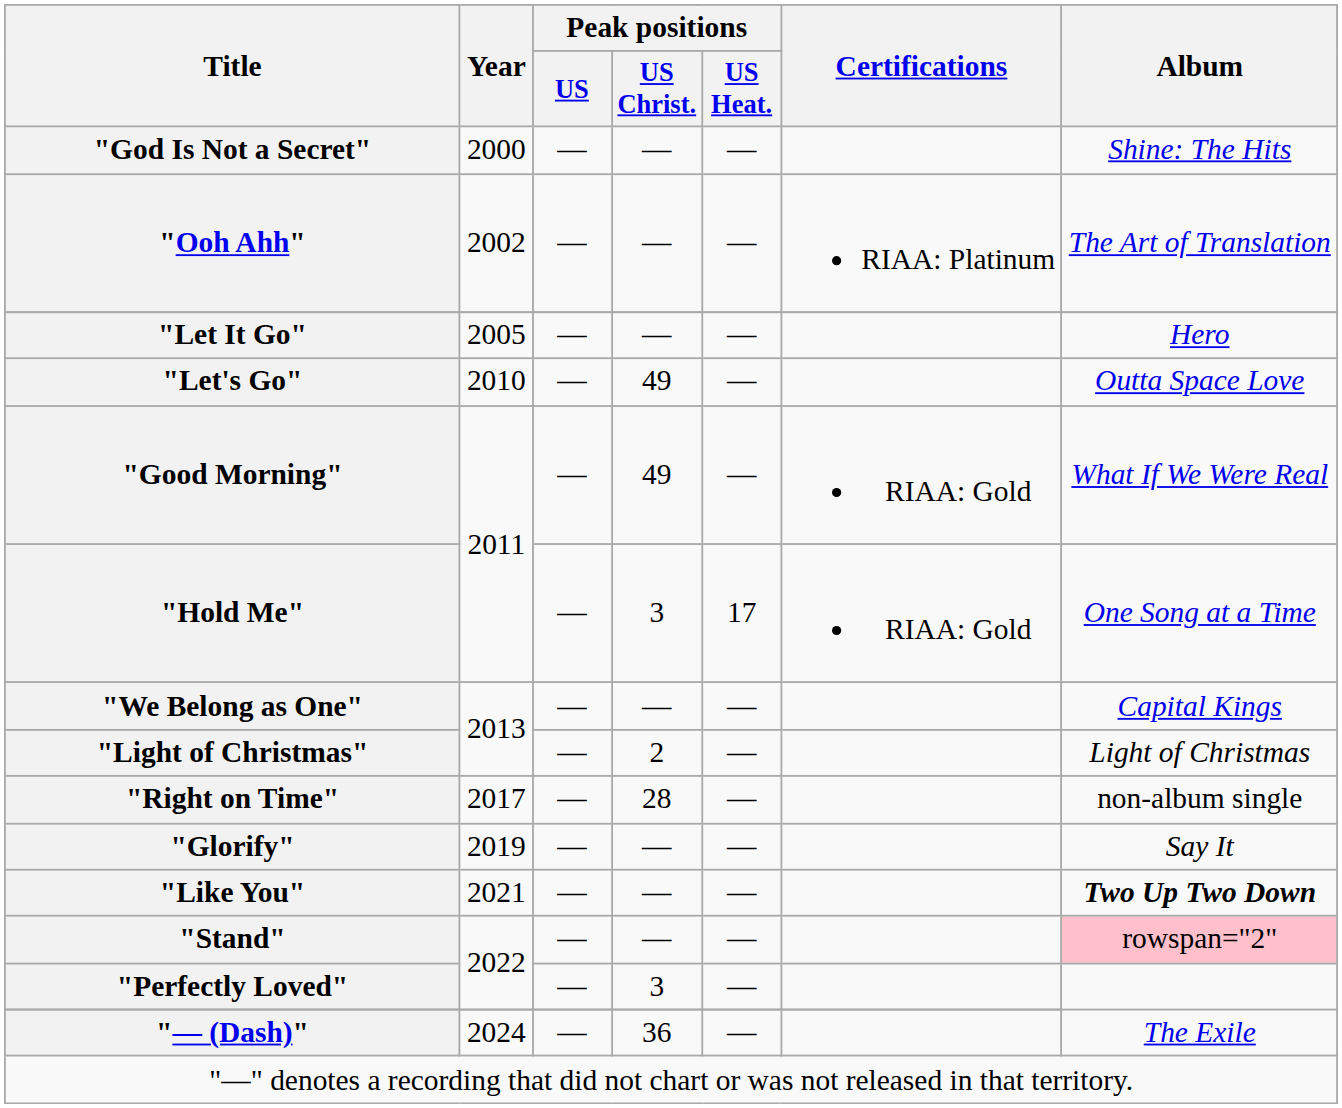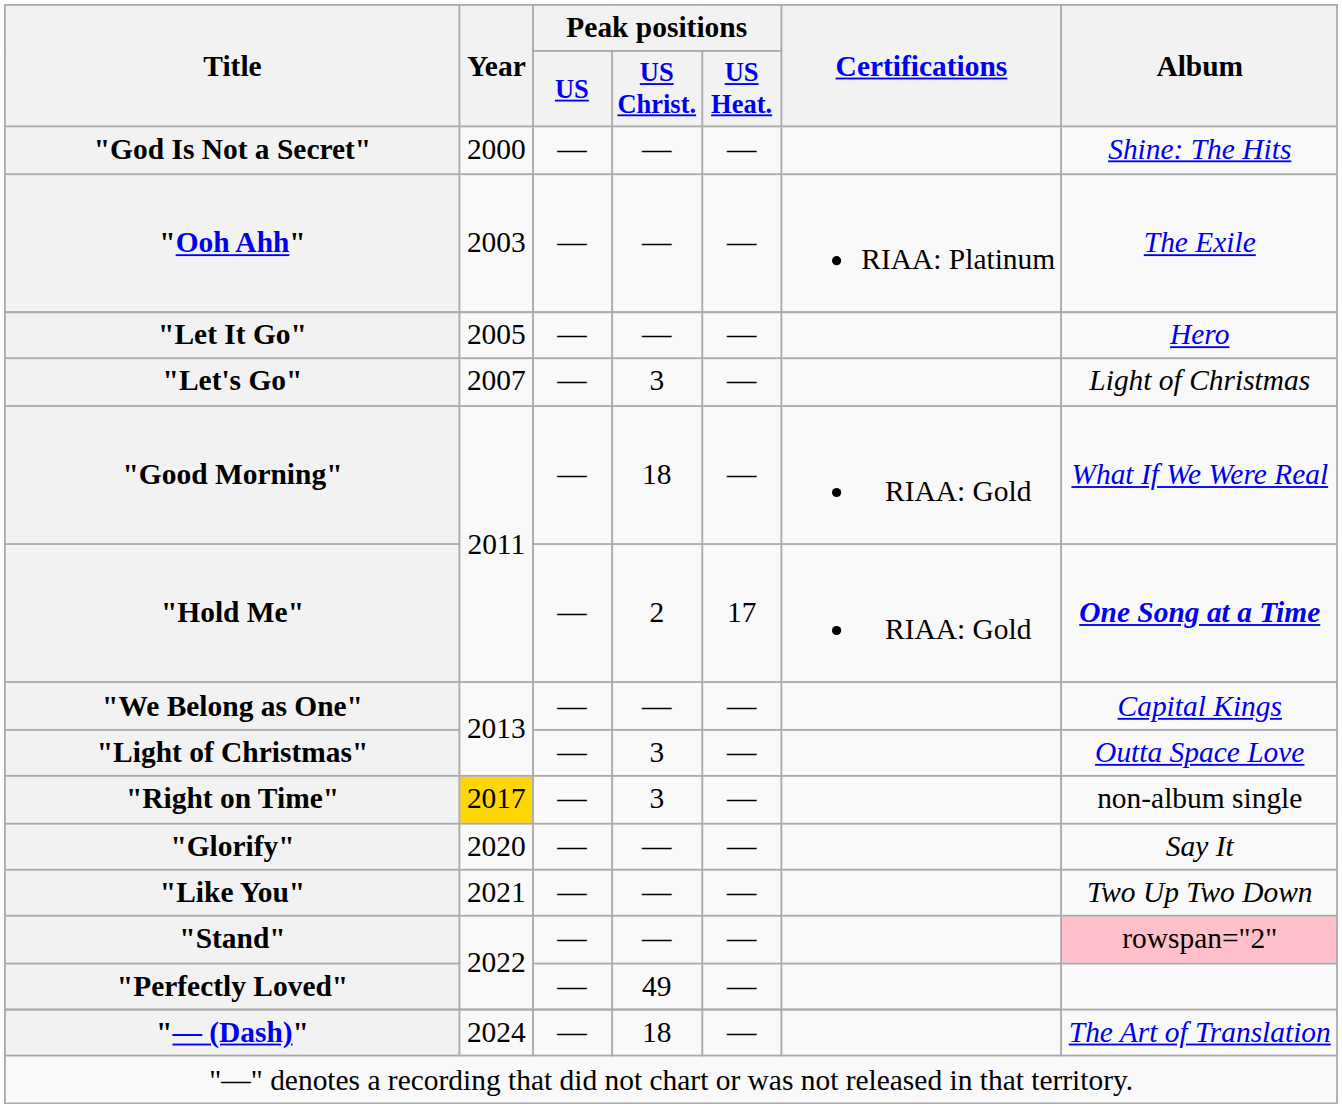(496, 242) 2002 -> (496, 242) 2003
(1200, 242) The Art of Translation -> (1200, 242) The Exile
(496, 381) 2010 -> (496, 381) 2007
(657, 381) 49 -> (657, 381) 3
(1200, 381) Outta Space Love -> (1200, 381) Light of Christmas
(657, 474) 49 -> (657, 474) 18
(657, 612) 3 -> (657, 612) 2
(1200, 612) normal -> (1200, 612) bold
(657, 752) 2 -> (657, 752) 3
(1200, 752) Light of Christmas -> (1200, 752) Outta Space Love
(496, 799) no background -> (496, 799) gold background
(657, 799) 28 -> (657, 799) 3
(496, 845) 2019 -> (496, 845) 2020
(1200, 892) bold -> (1200, 892) normal
(657, 985) 3 -> (657, 985) 49
(657, 1032) 36 -> (657, 1032) 18
(1200, 1032) The Exile -> (1200, 1032) The Art of Translation
